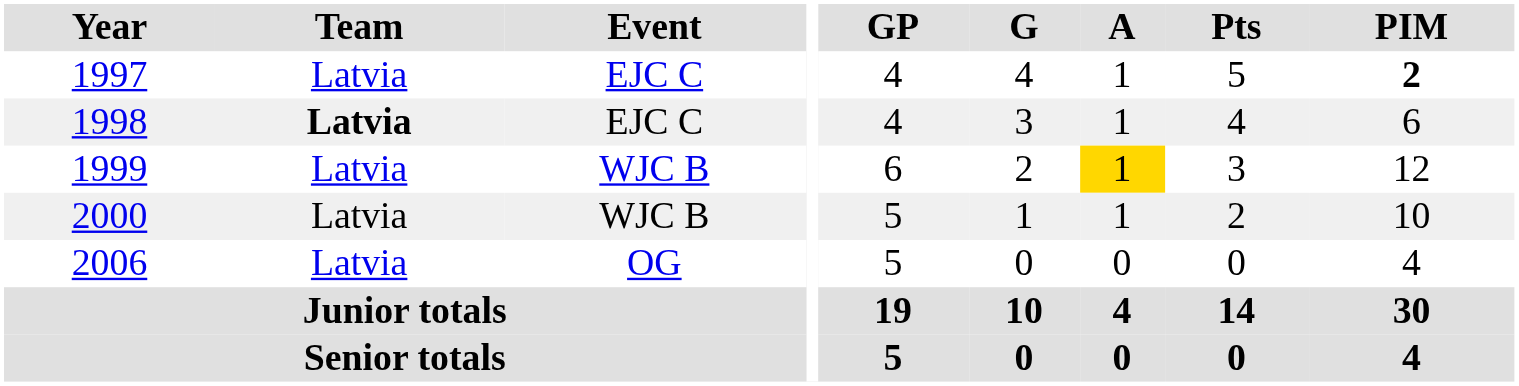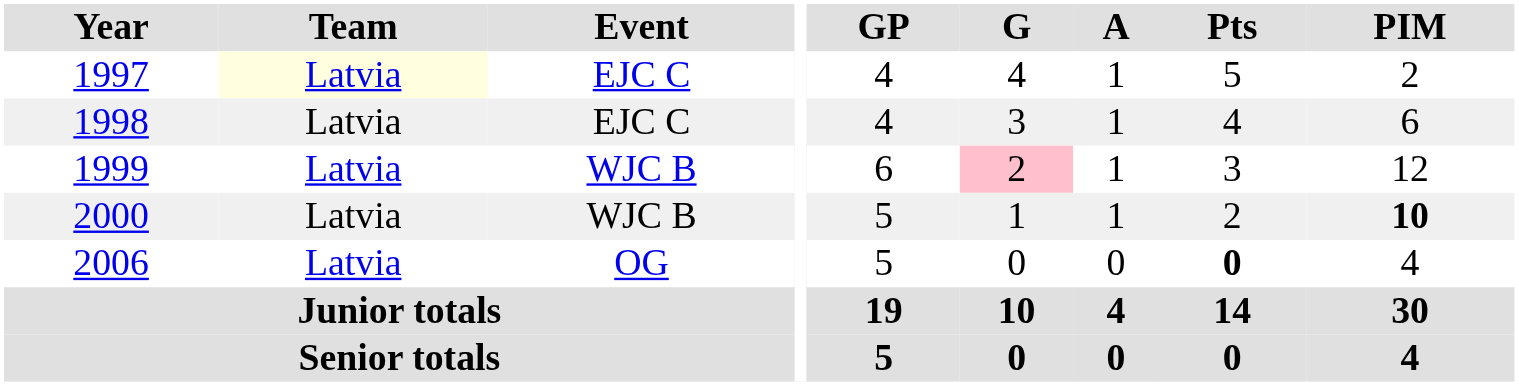(359, 74) no background -> (353, 74) lightyellow background
(1412, 74) bold -> (1410, 74) normal
(359, 121) bold -> (353, 121) normal
(1024, 168) no background -> (1017, 168) pink background
(1122, 168) gold background -> (1116, 168) no background
(1412, 215) normal -> (1410, 215) bold
(1236, 262) normal -> (1232, 262) bold
